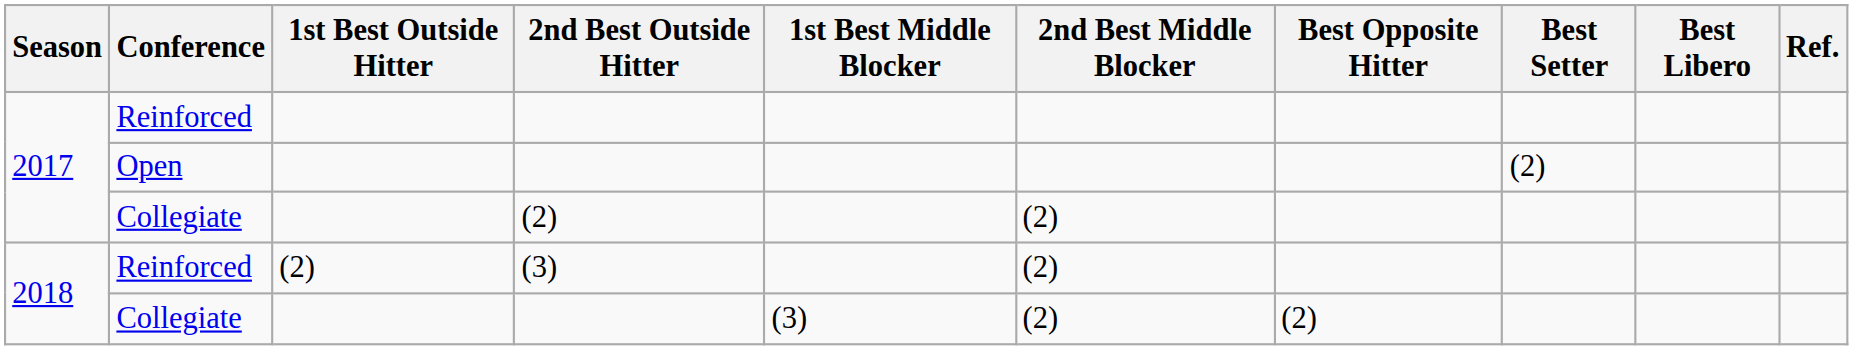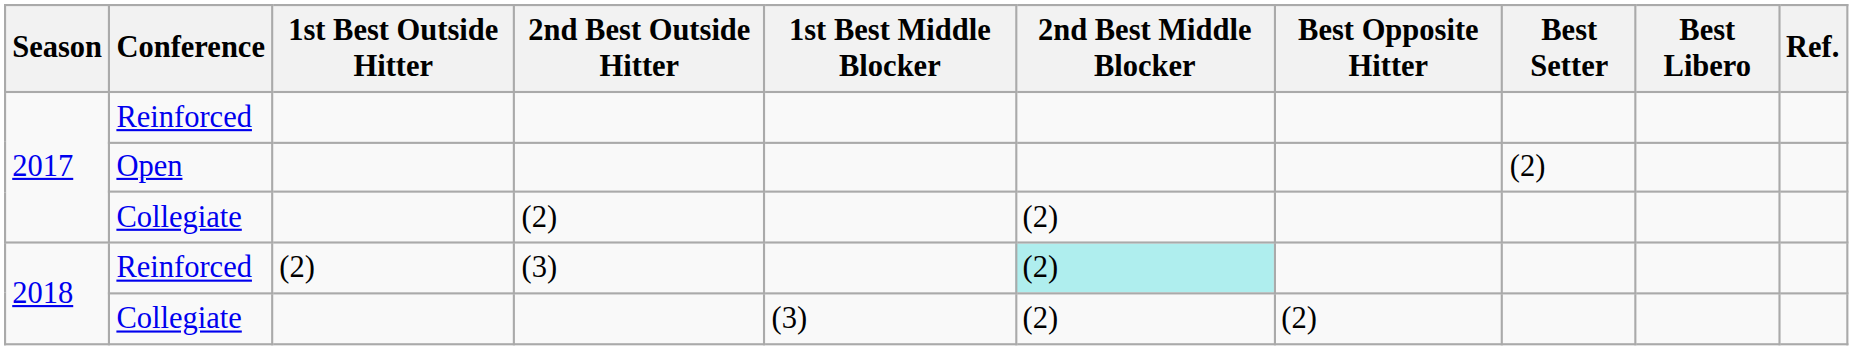(1040, 267) no background -> (1040, 267) paleturquoise background
